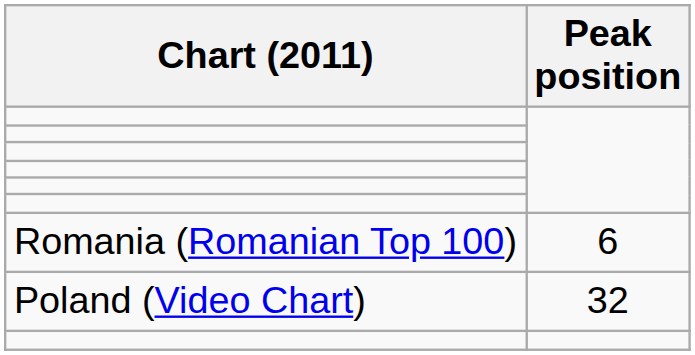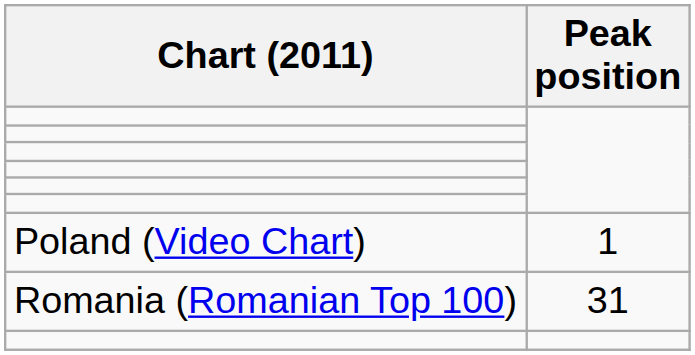(265, 241) Romania (Romanian Top 100) -> (190, 241) Poland (Video Chart)
(608, 241) 6 -> (608, 241) 1
(190, 301) Poland (Video Chart) -> (265, 301) Romania (Romanian Top 100)
(608, 301) 32 -> (608, 301) 31
